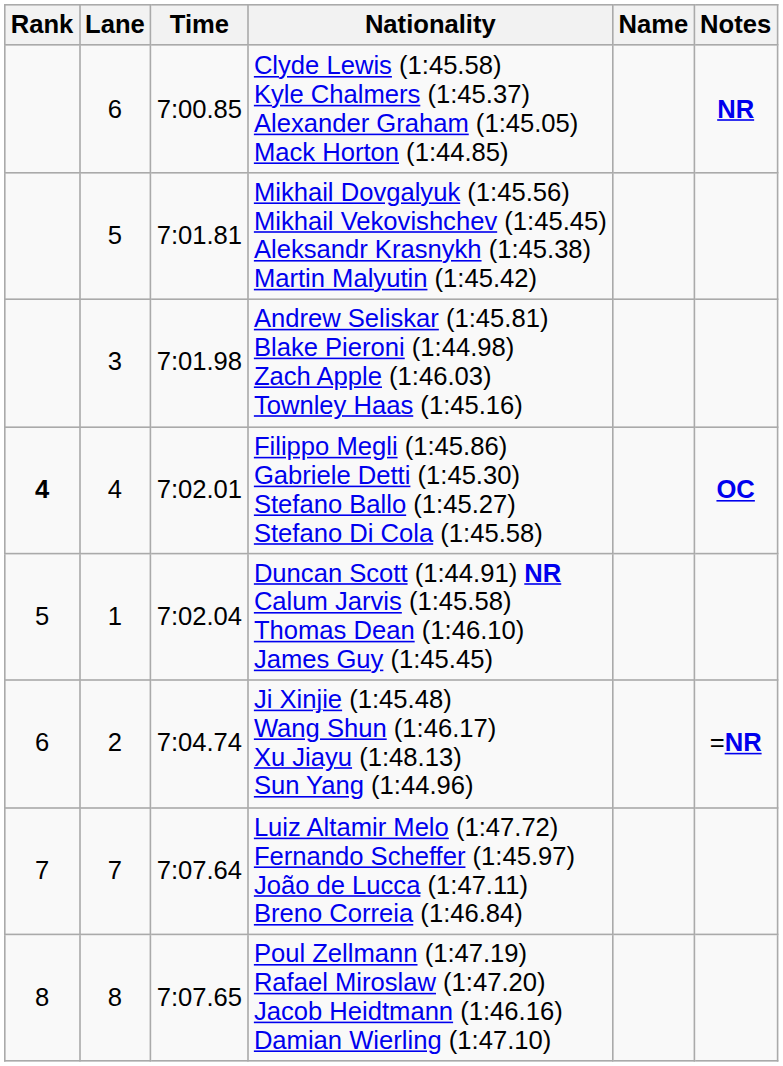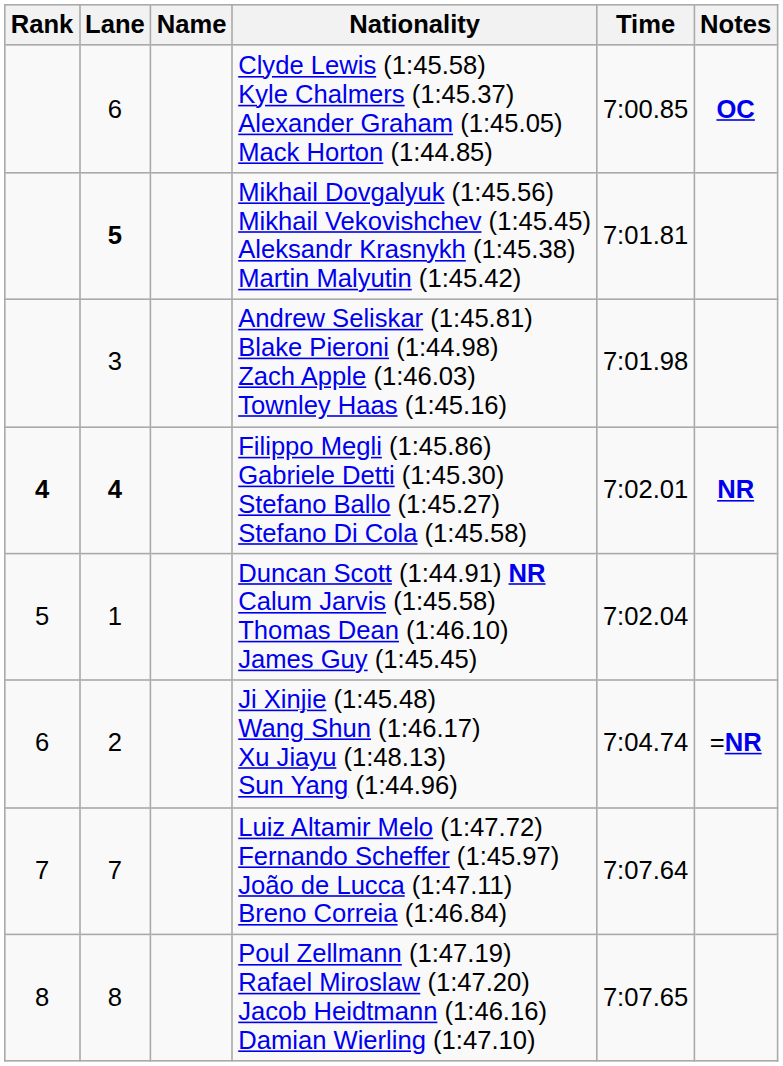columns swapped: (653, 24) <-> (199, 24)
(736, 108) NR -> (736, 108) OC
(115, 235) normal -> (115, 235) bold
(115, 489) normal -> (115, 489) bold
(736, 489) OC -> (736, 489) NR
